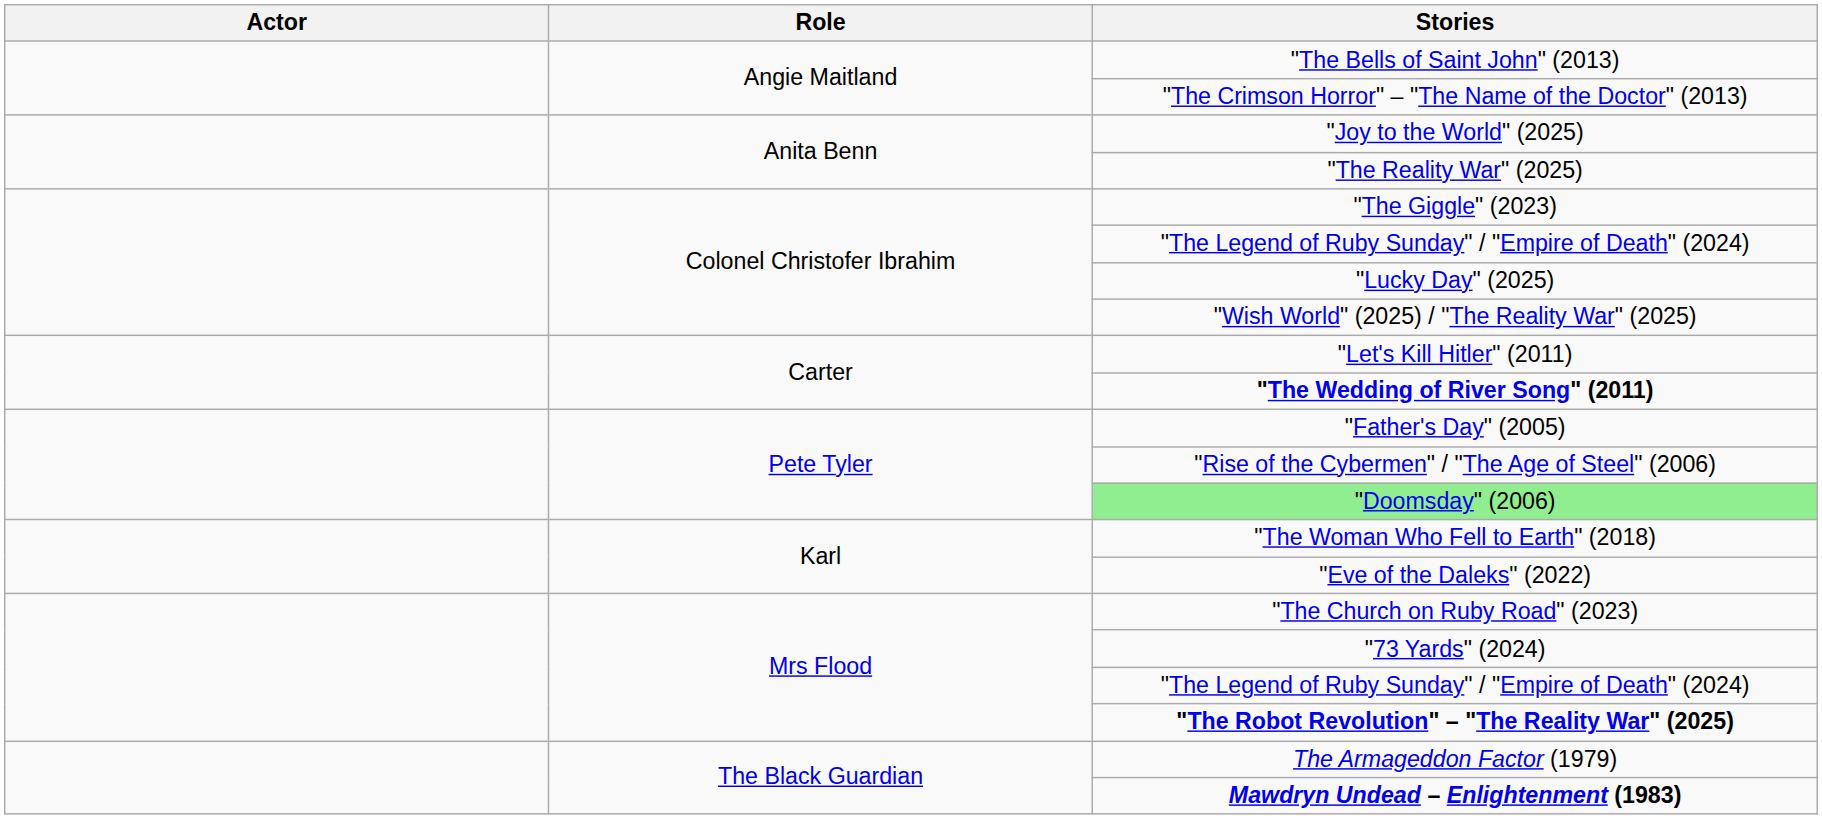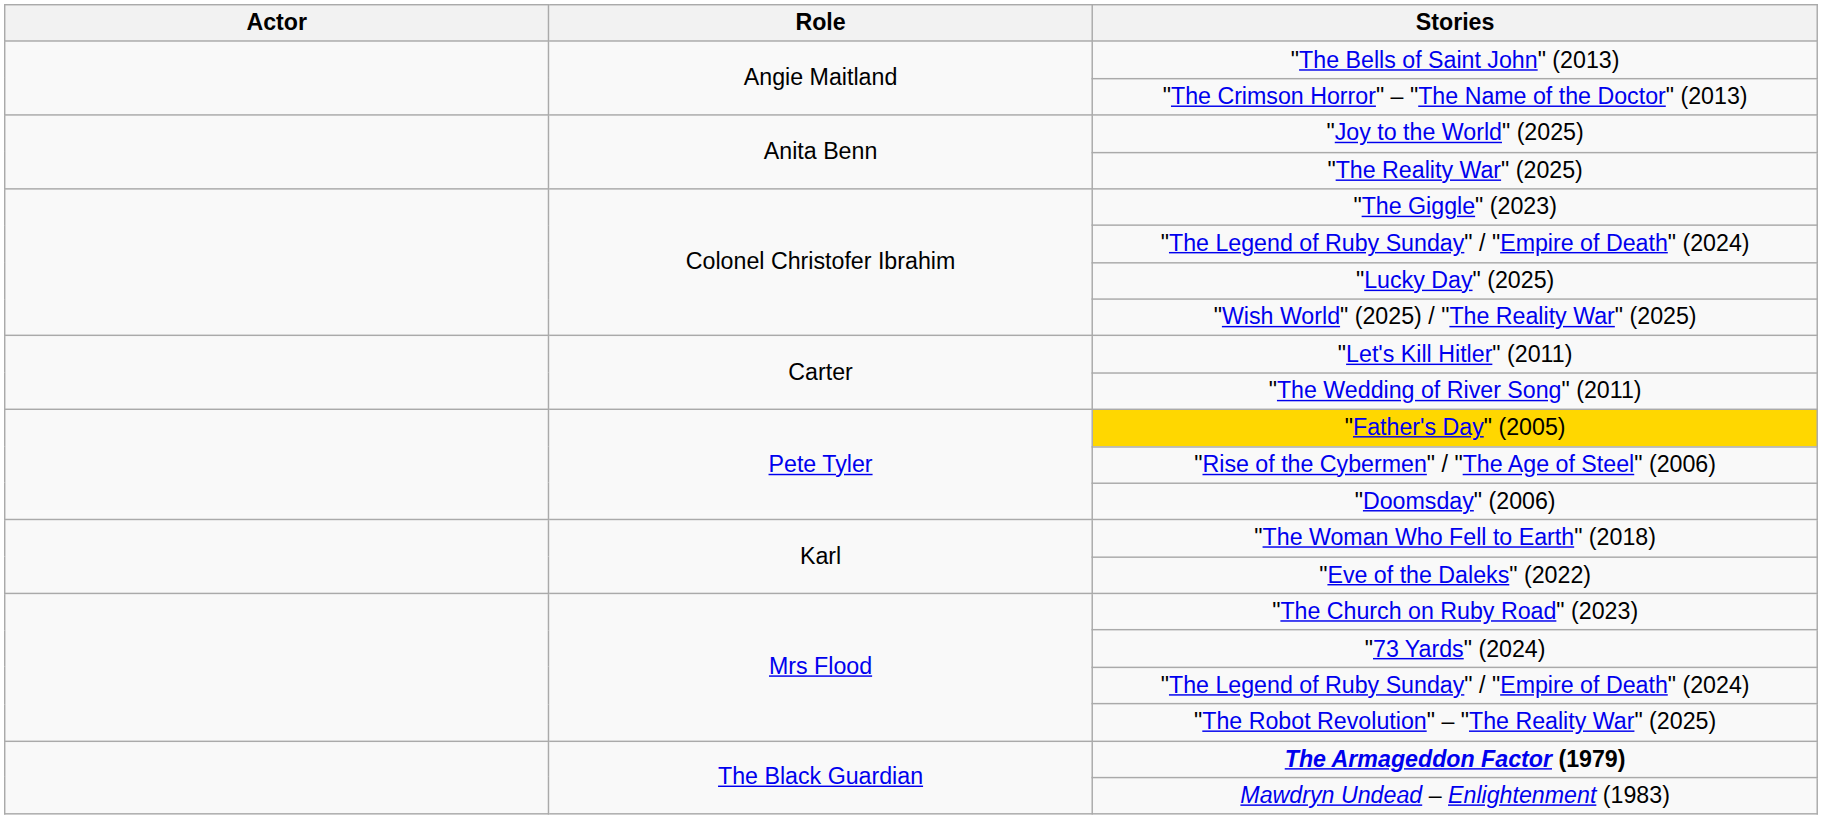(1455, 390) bold -> (1455, 390) normal
(1455, 427) no background -> (1455, 427) gold background
(1455, 501) lightgreen background -> (1455, 501) no background
(1455, 721) bold -> (1455, 721) normal
(1455, 758) normal -> (1455, 758) bold
(1455, 795) bold -> (1455, 795) normal
